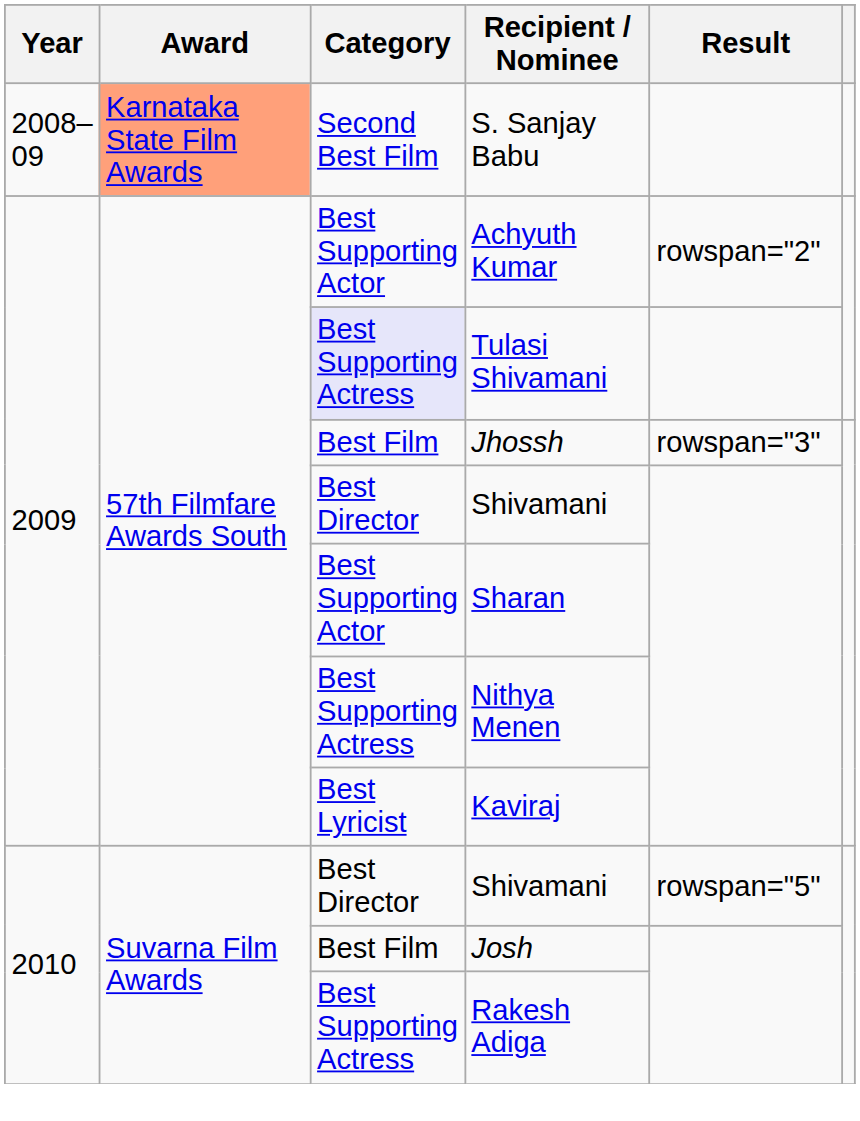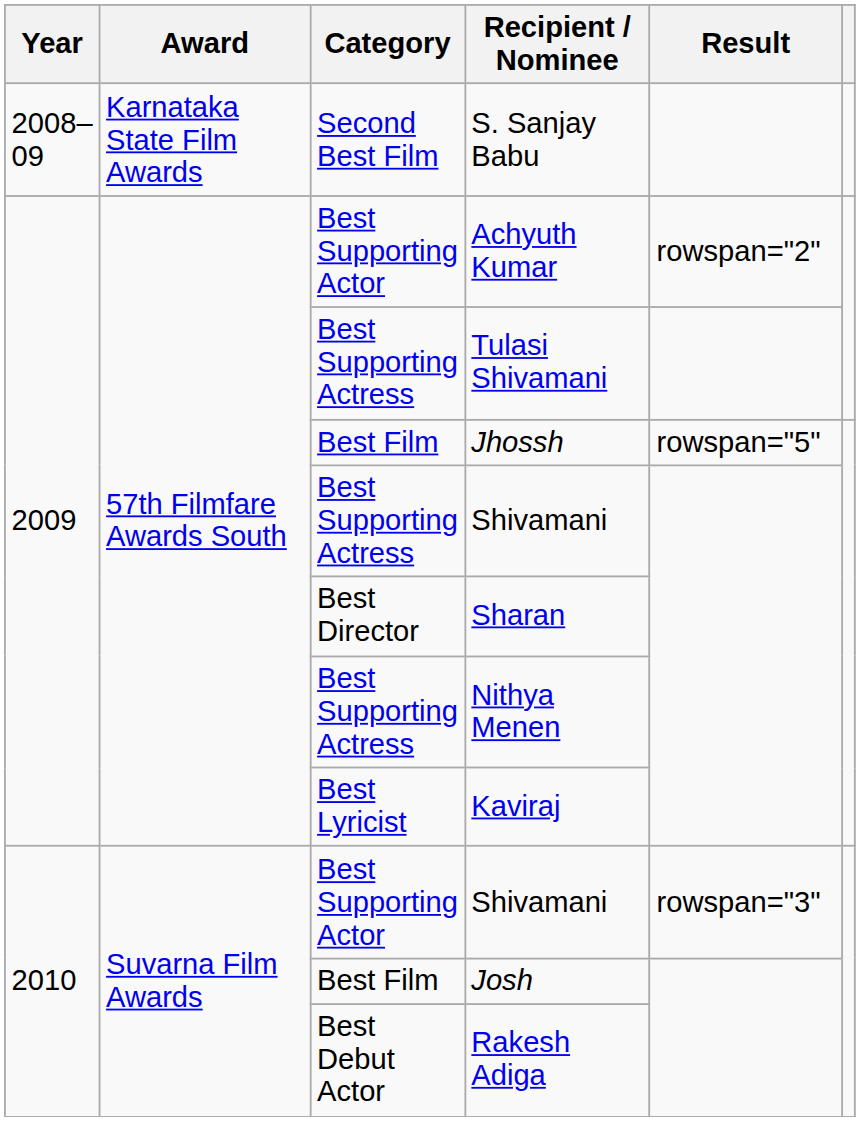(172, 139) lightsalmon background -> (172, 139) no background
(387, 362) lavender background -> (387, 362) no background
(739, 441) rowspan="3" -> (739, 441) rowspan="5"
(368, 504) Best Director -> (387, 520) Best Supporting Actress
(387, 599) Best Supporting Actor -> (368, 615) Best Director
(368, 885) Best Director -> (387, 901) Best Supporting Actor
(739, 885) rowspan="5" -> (739, 901) rowspan="3"
(387, 1026) Best Supporting Actress -> (356, 1059) Best Debut Actor
